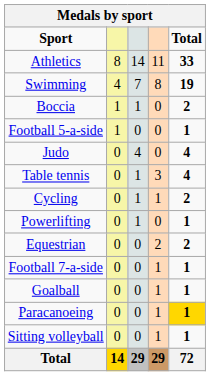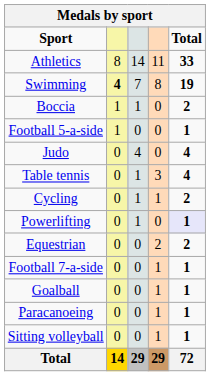(117, 84) normal -> (117, 84) bold
(187, 221) no background -> (187, 221) lavender background
(187, 313) gold background -> (187, 313) no background
